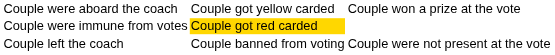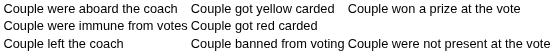(254, 26) gold background -> (254, 26) no background
